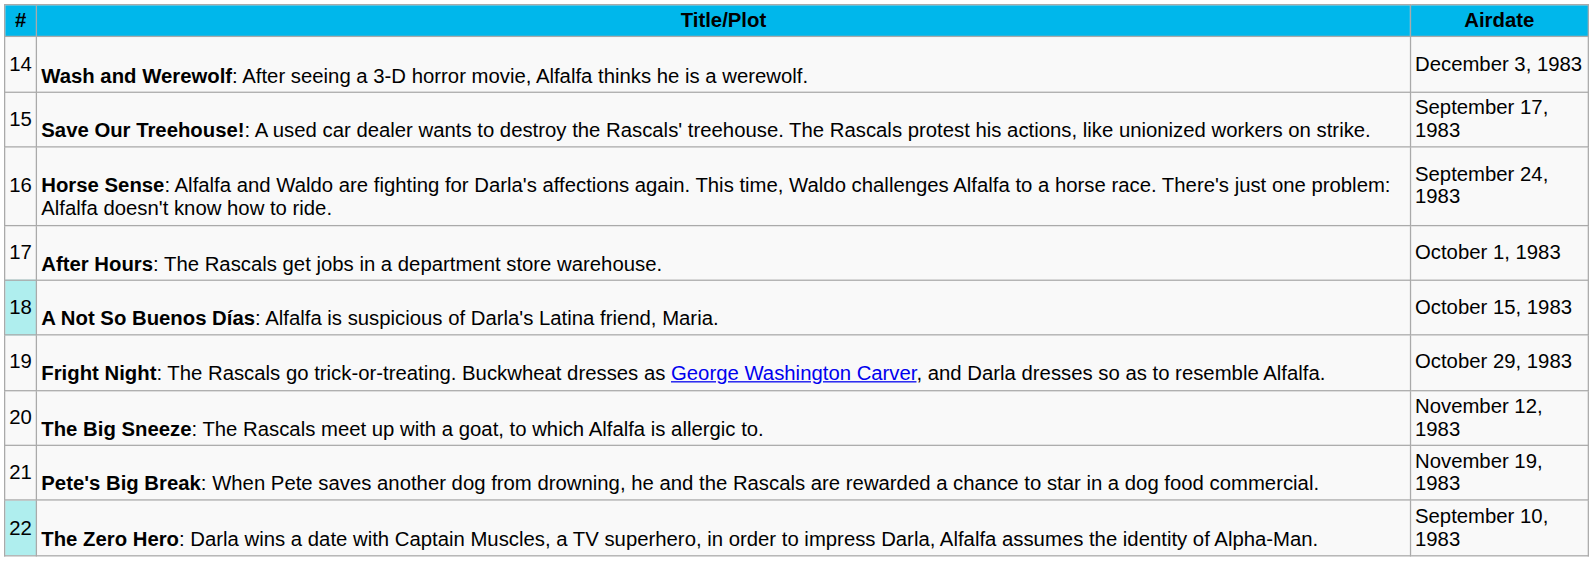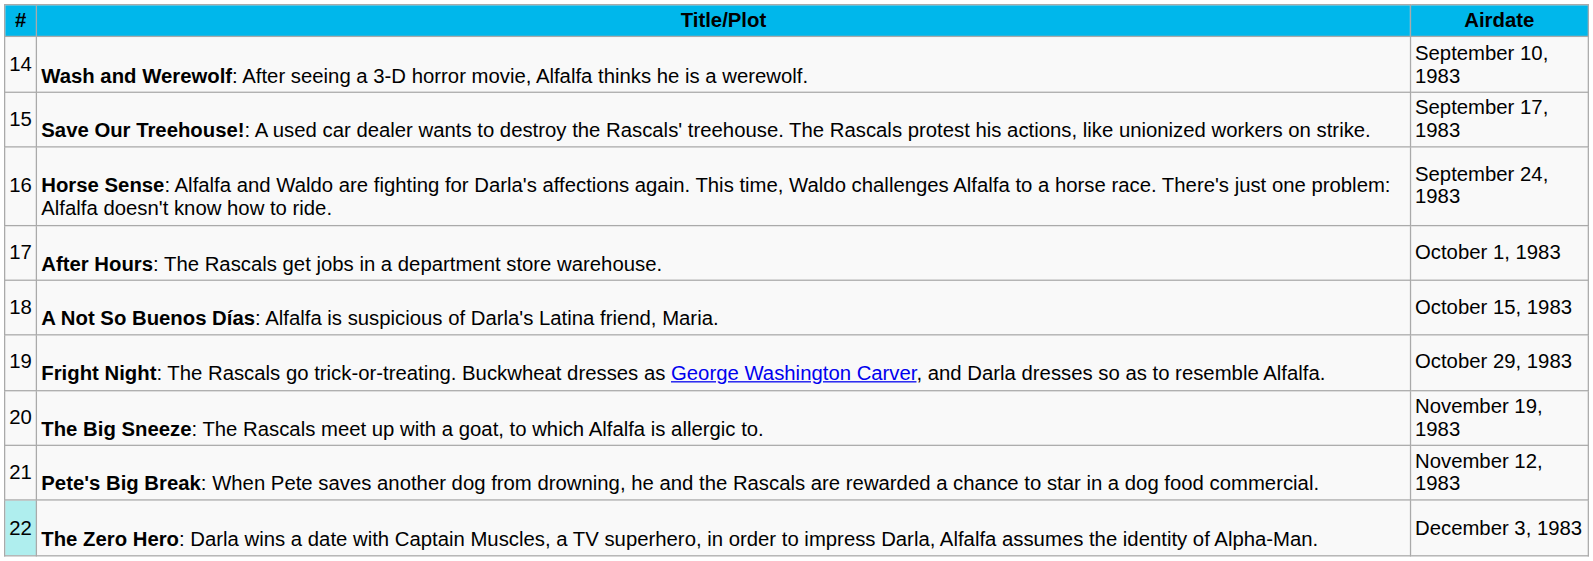(1499, 64) December 3, 1983 -> (1482, 64) September 10, 1983
(21, 307) paleturquoise background -> (21, 307) no background
(1479, 417) November 12, 1983 -> (1479, 417) November 19, 1983
(1479, 472) November 19, 1983 -> (1479, 472) November 12, 1983
(1482, 527) September 10, 1983 -> (1499, 527) December 3, 1983
